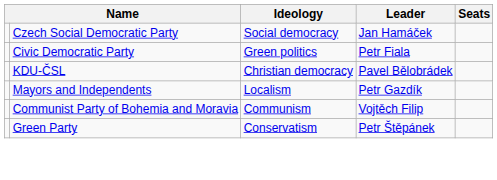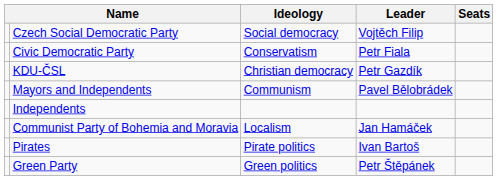(395, 33) Jan Hamáček -> (391, 33) Vojtěch Filip
(280, 52) Green politics -> (280, 52) Conservatism
(406, 71) Pavel Bělobrádek -> (390, 71) Petr Gazdík
(267, 90) Localism -> (277, 90) Communism
(390, 90) Petr Gazdík -> (406, 90) Pavel Bělobrádek
+ row: (49, 109)
(277, 109) Communism -> (267, 128) Localism
(391, 109) Vojtěch Filip -> (395, 128) Jan Hamáček
+ row: (31, 147)
(280, 128) Conservatism -> (280, 166) Green politics
